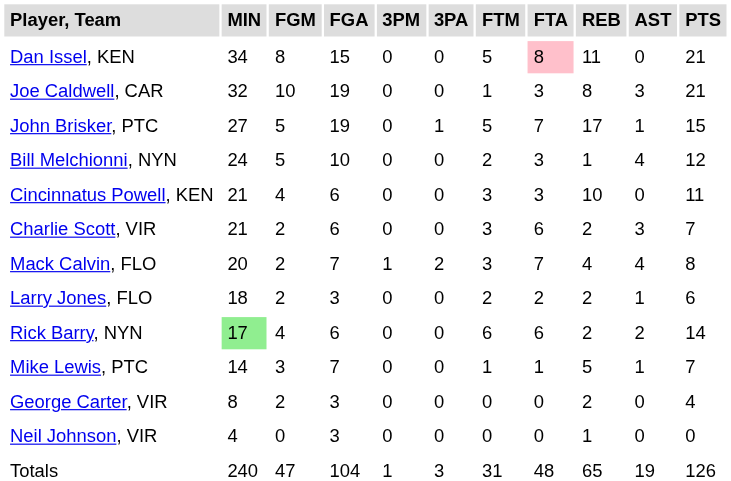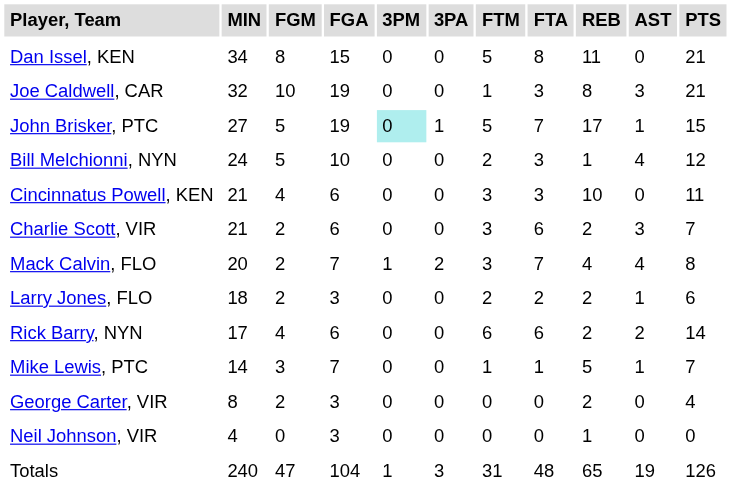(539, 57) pink background -> (539, 57) no background
(387, 126) no background -> (387, 126) paleturquoise background
(238, 333) lightgreen background -> (238, 333) no background
